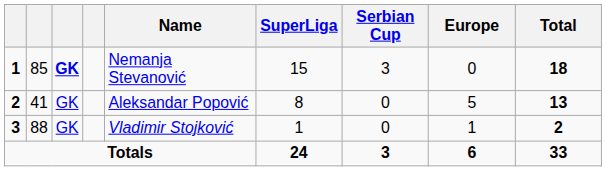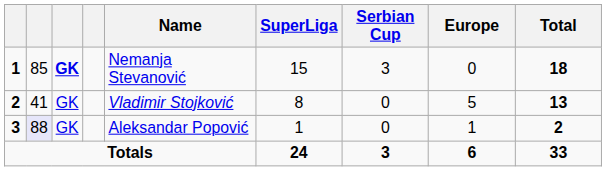(178, 102) Aleksandar Popović -> (171, 102) Vladimir Stojković
(39, 128) no background -> (39, 128) lavender background
(171, 128) Vladimir Stojković -> (178, 128) Aleksandar Popović
